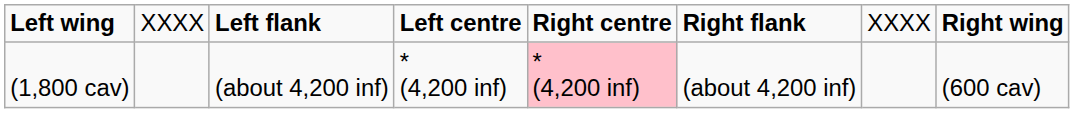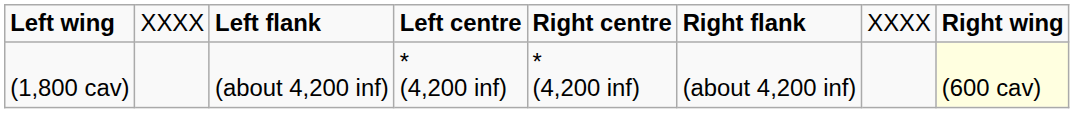(586, 74) pink background -> (586, 74) no background
(992, 88) no background -> (992, 88) lightyellow background
